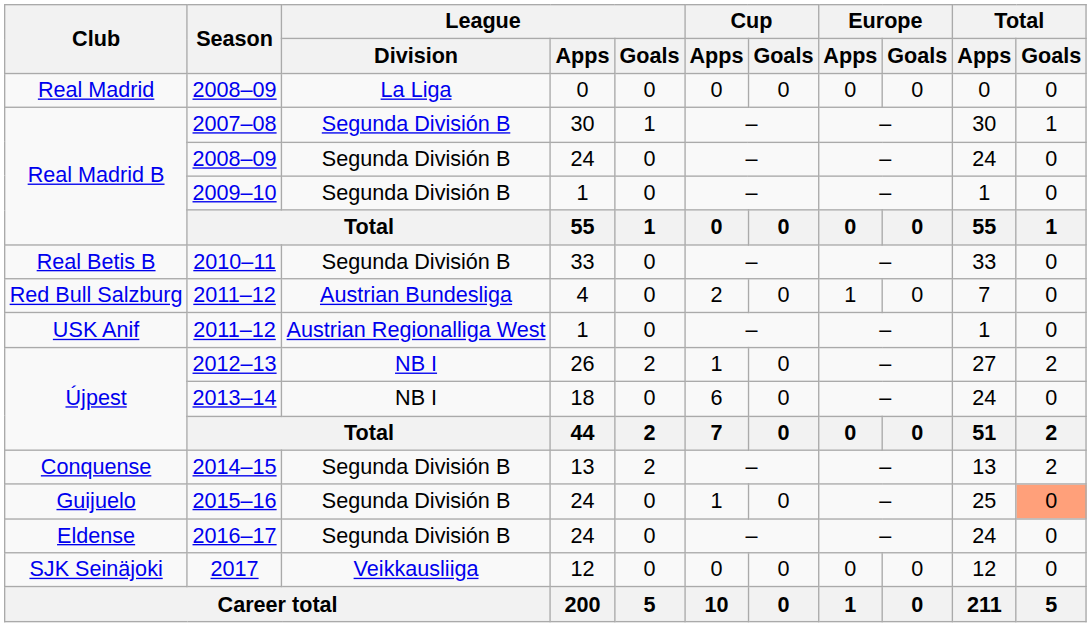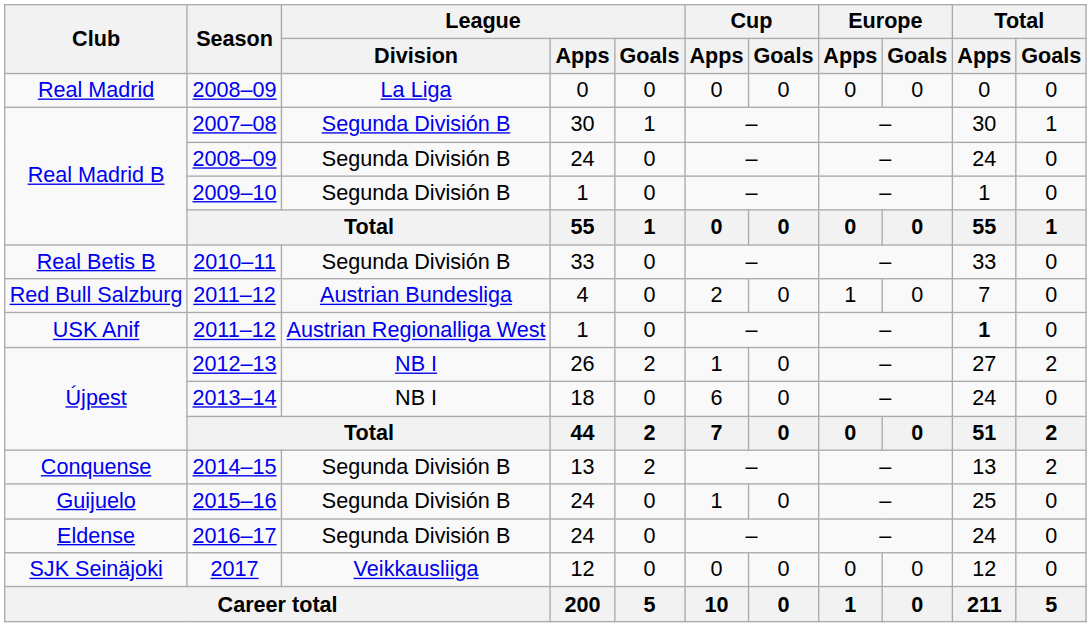(984, 329) normal -> (984, 329) bold
(1051, 501) lightsalmon background -> (1051, 501) no background
